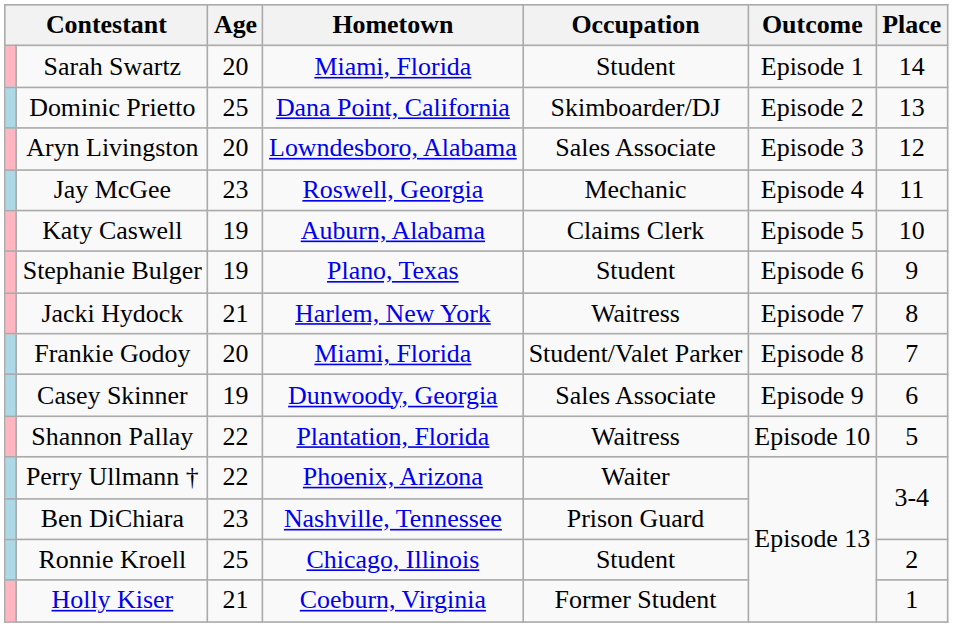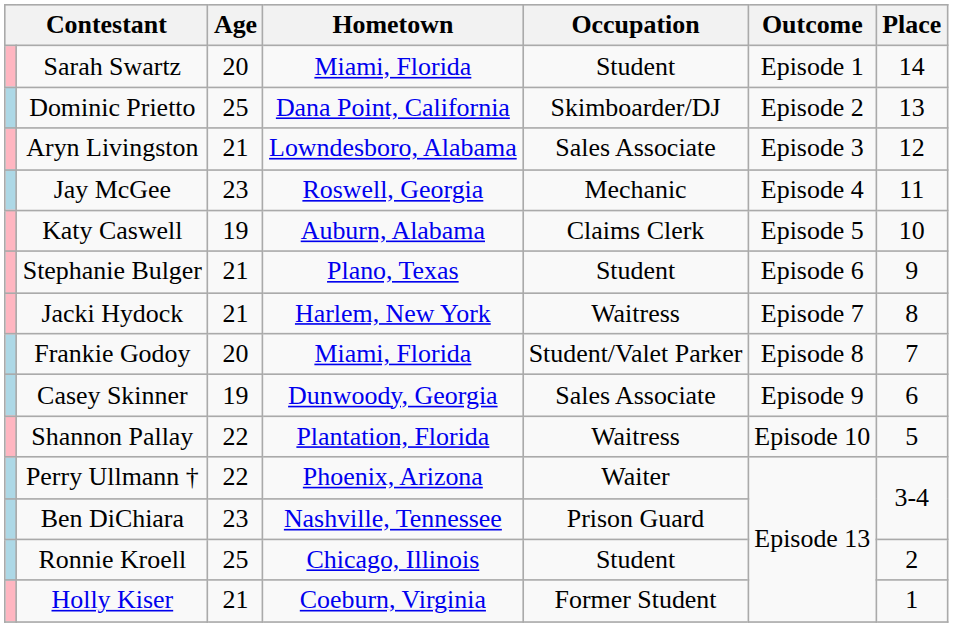(236, 148) 20 -> (236, 148) 21
(236, 271) 19 -> (236, 271) 21
